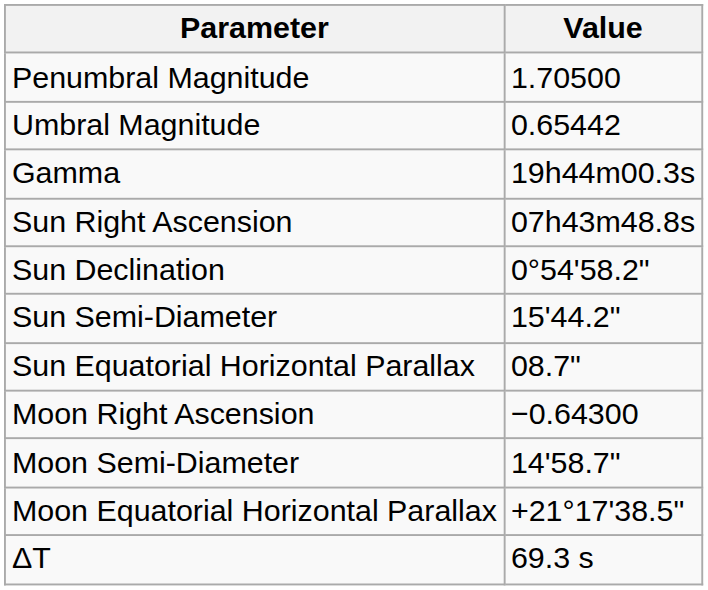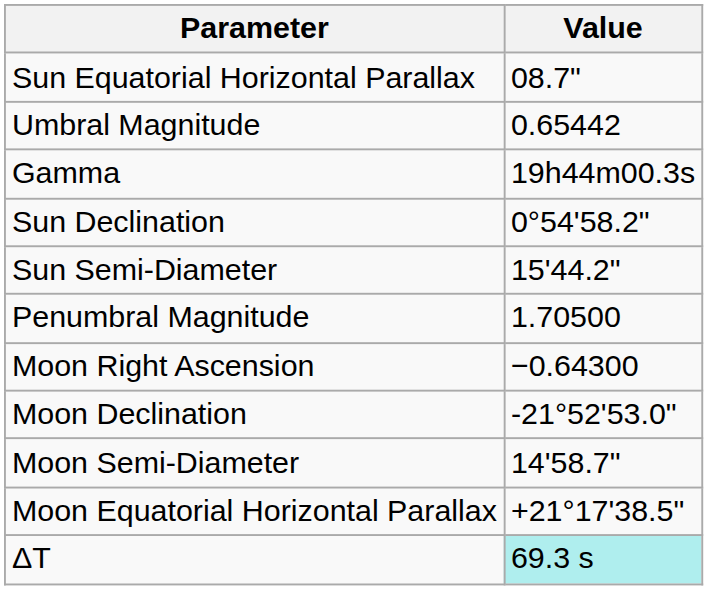rows swapped: (161, 76) <-> (243, 366)
- row: (152, 221)
+ row: (129, 414)
(552, 558) no background -> (552, 558) paleturquoise background
